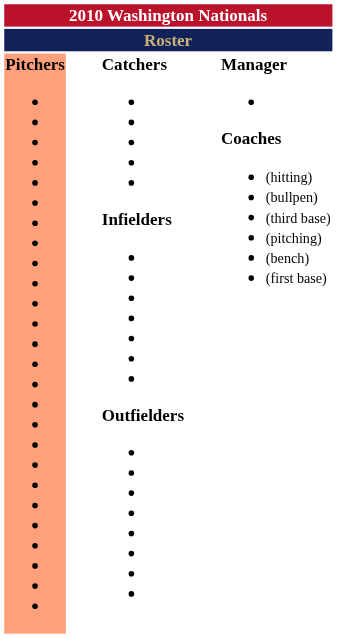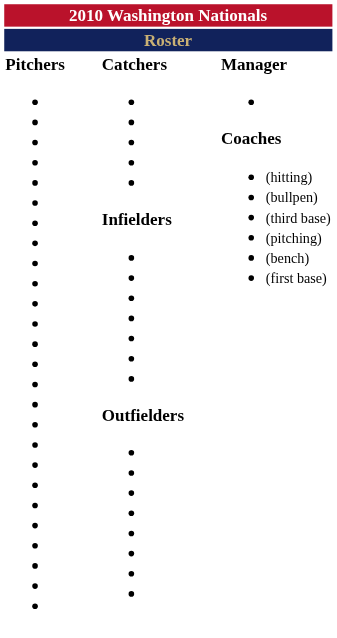(35, 335) lightsalmon background -> (35, 335) no background
